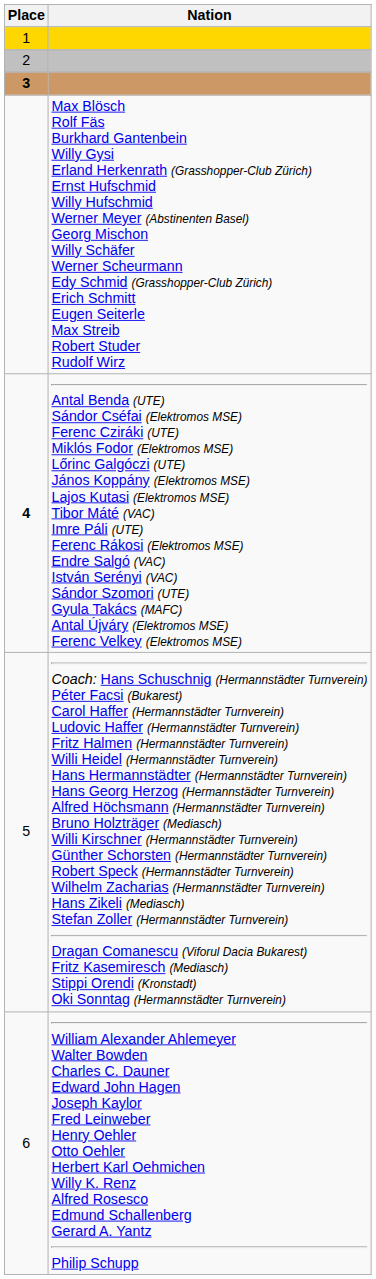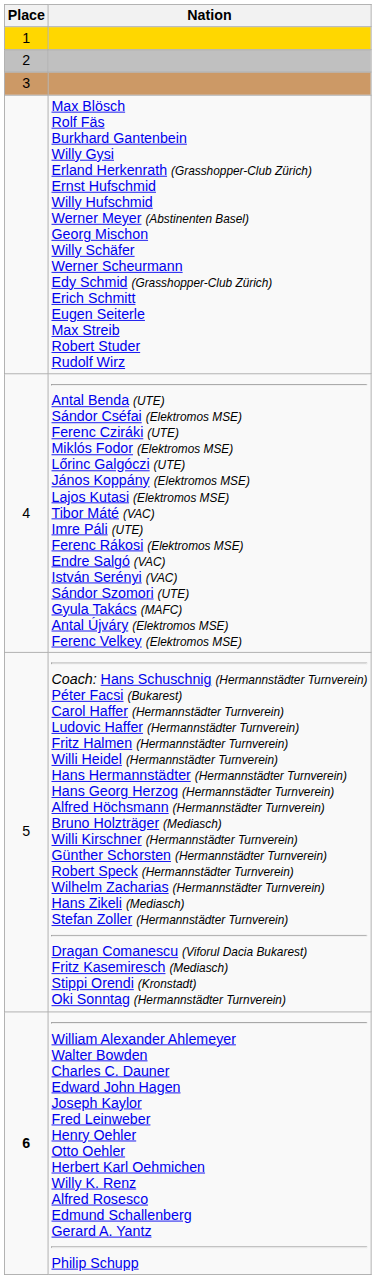(26, 83) bold -> (26, 83) normal
(26, 513) bold -> (26, 513) normal
(26, 1143) normal -> (26, 1143) bold
